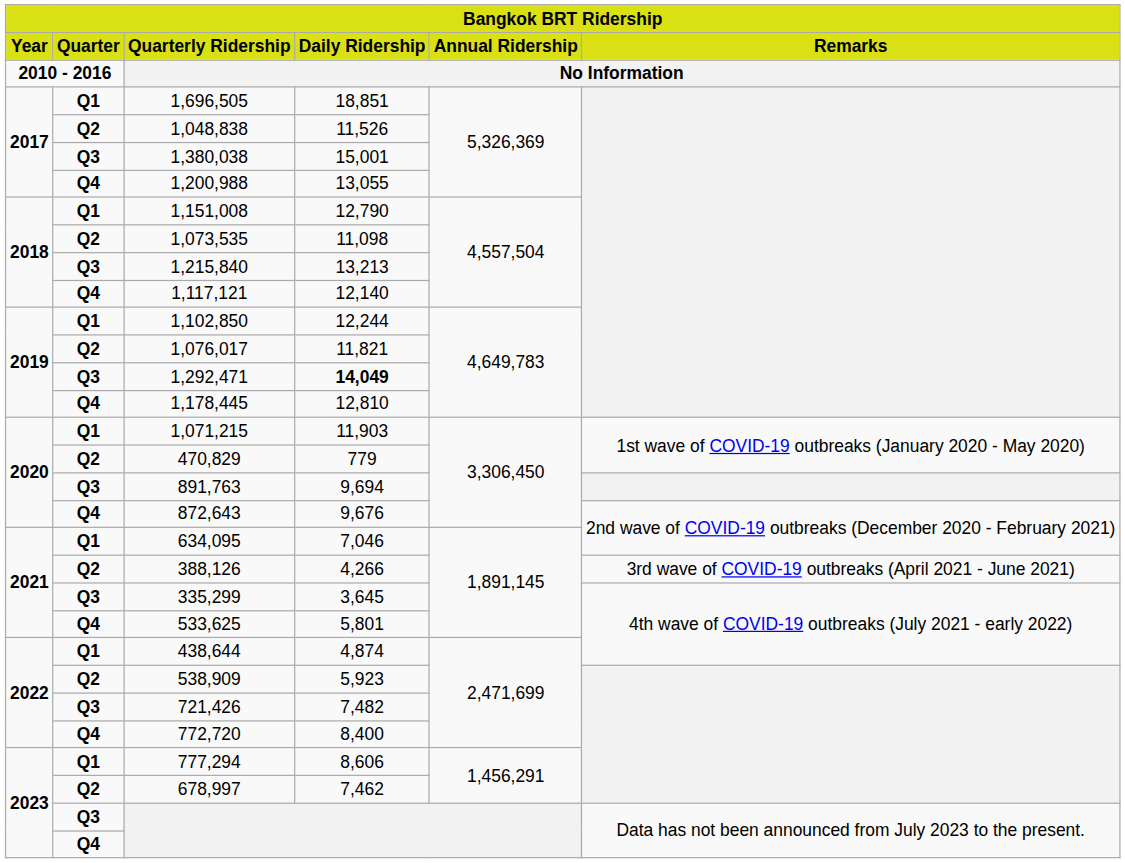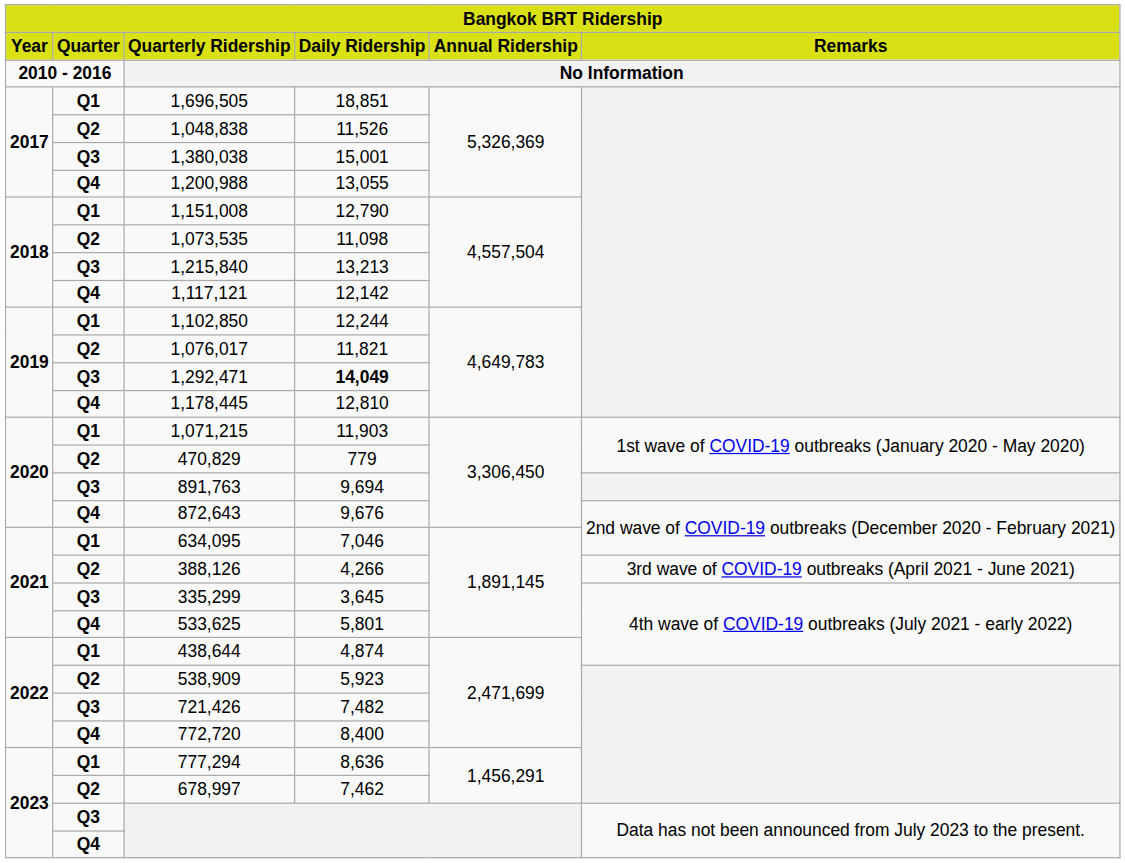(362, 294) 12,140 -> (362, 294) 12,142
(362, 762) 8,606 -> (362, 762) 8,636
